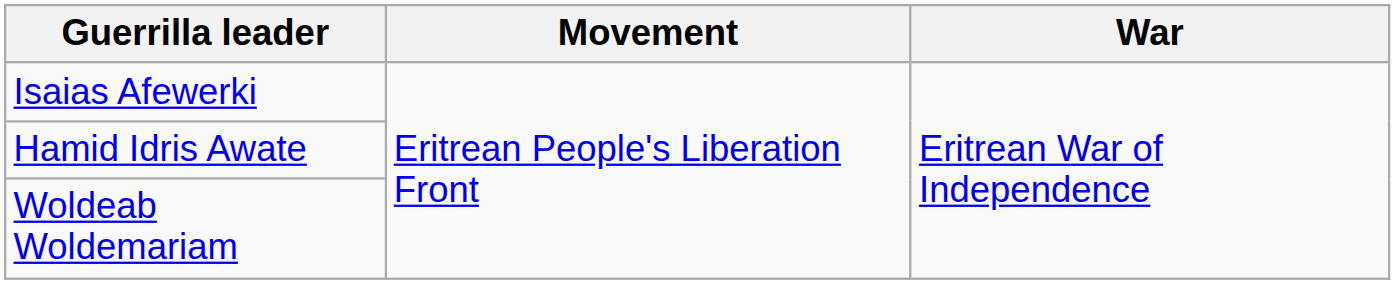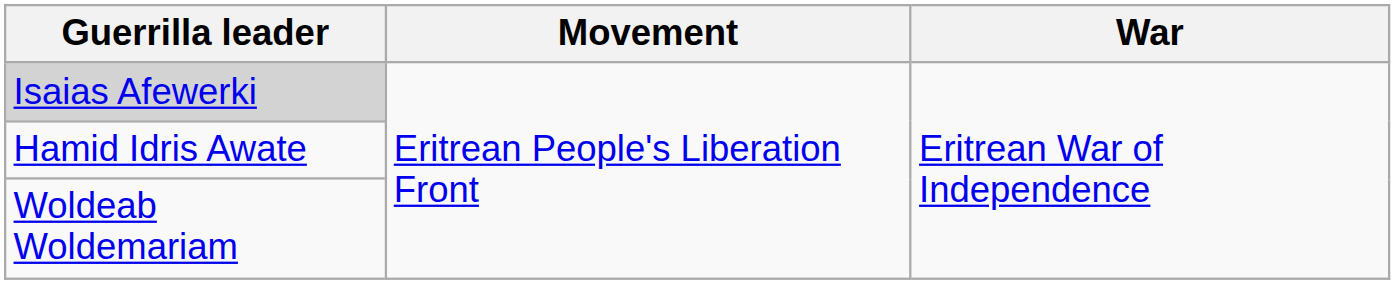(135, 91) no background -> (135, 91) lightgrey background
